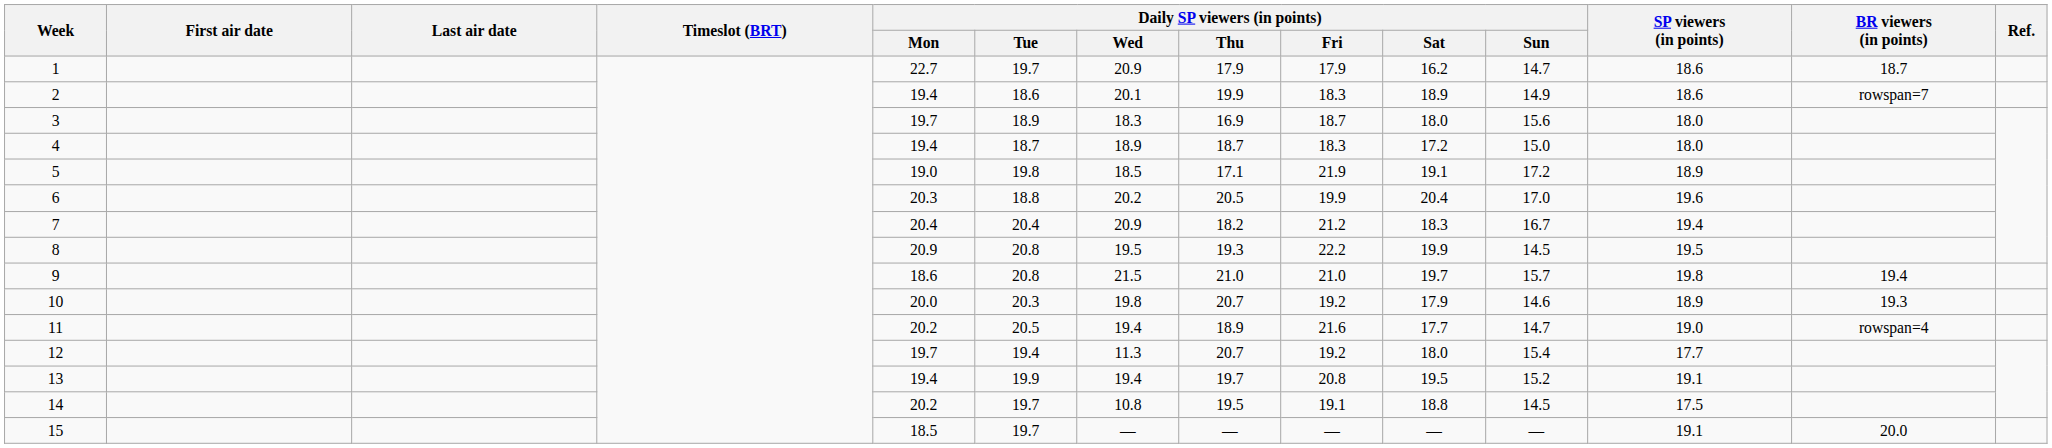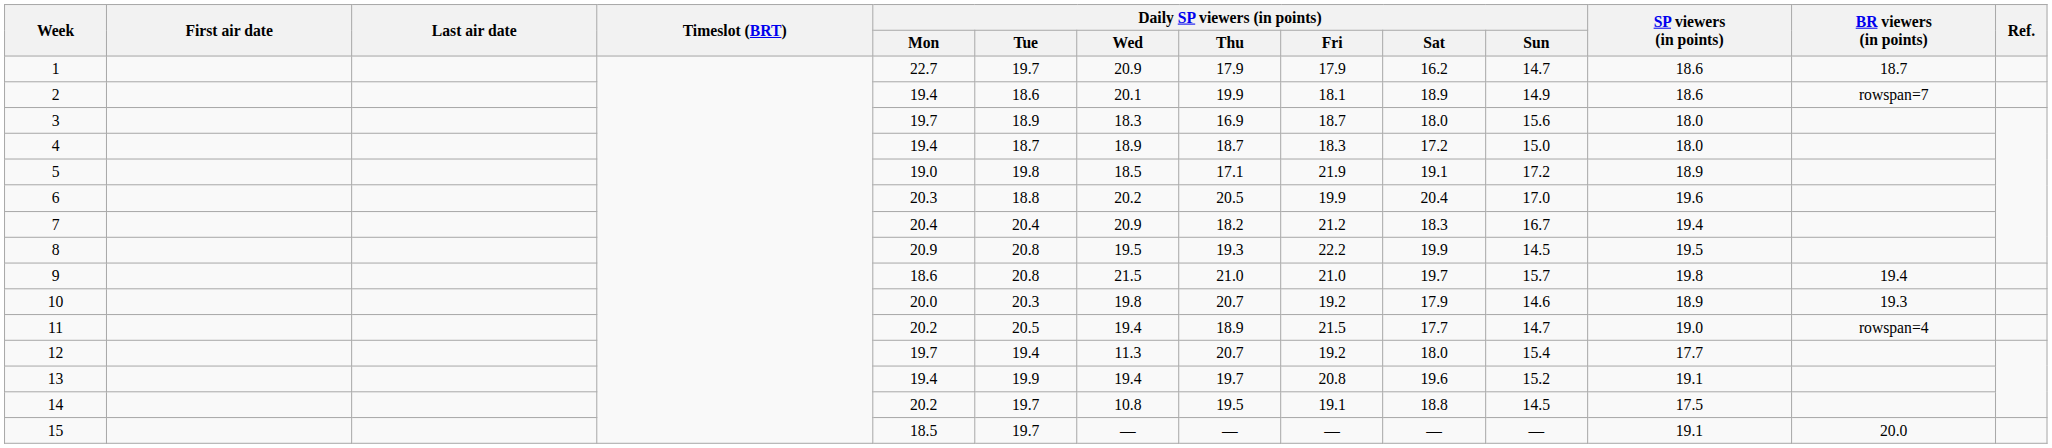(1332, 95) 18.3 -> (1332, 95) 18.1
(1332, 327) 21.6 -> (1332, 327) 21.5
(1434, 378) 19.5 -> (1434, 378) 19.6
